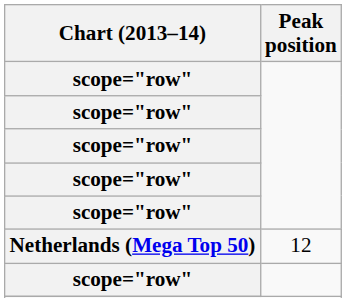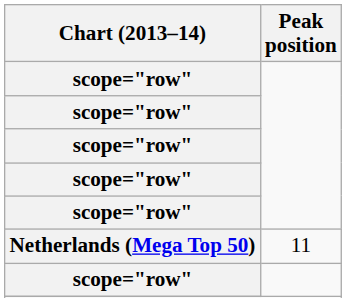(301, 245) 12 -> (301, 245) 11
